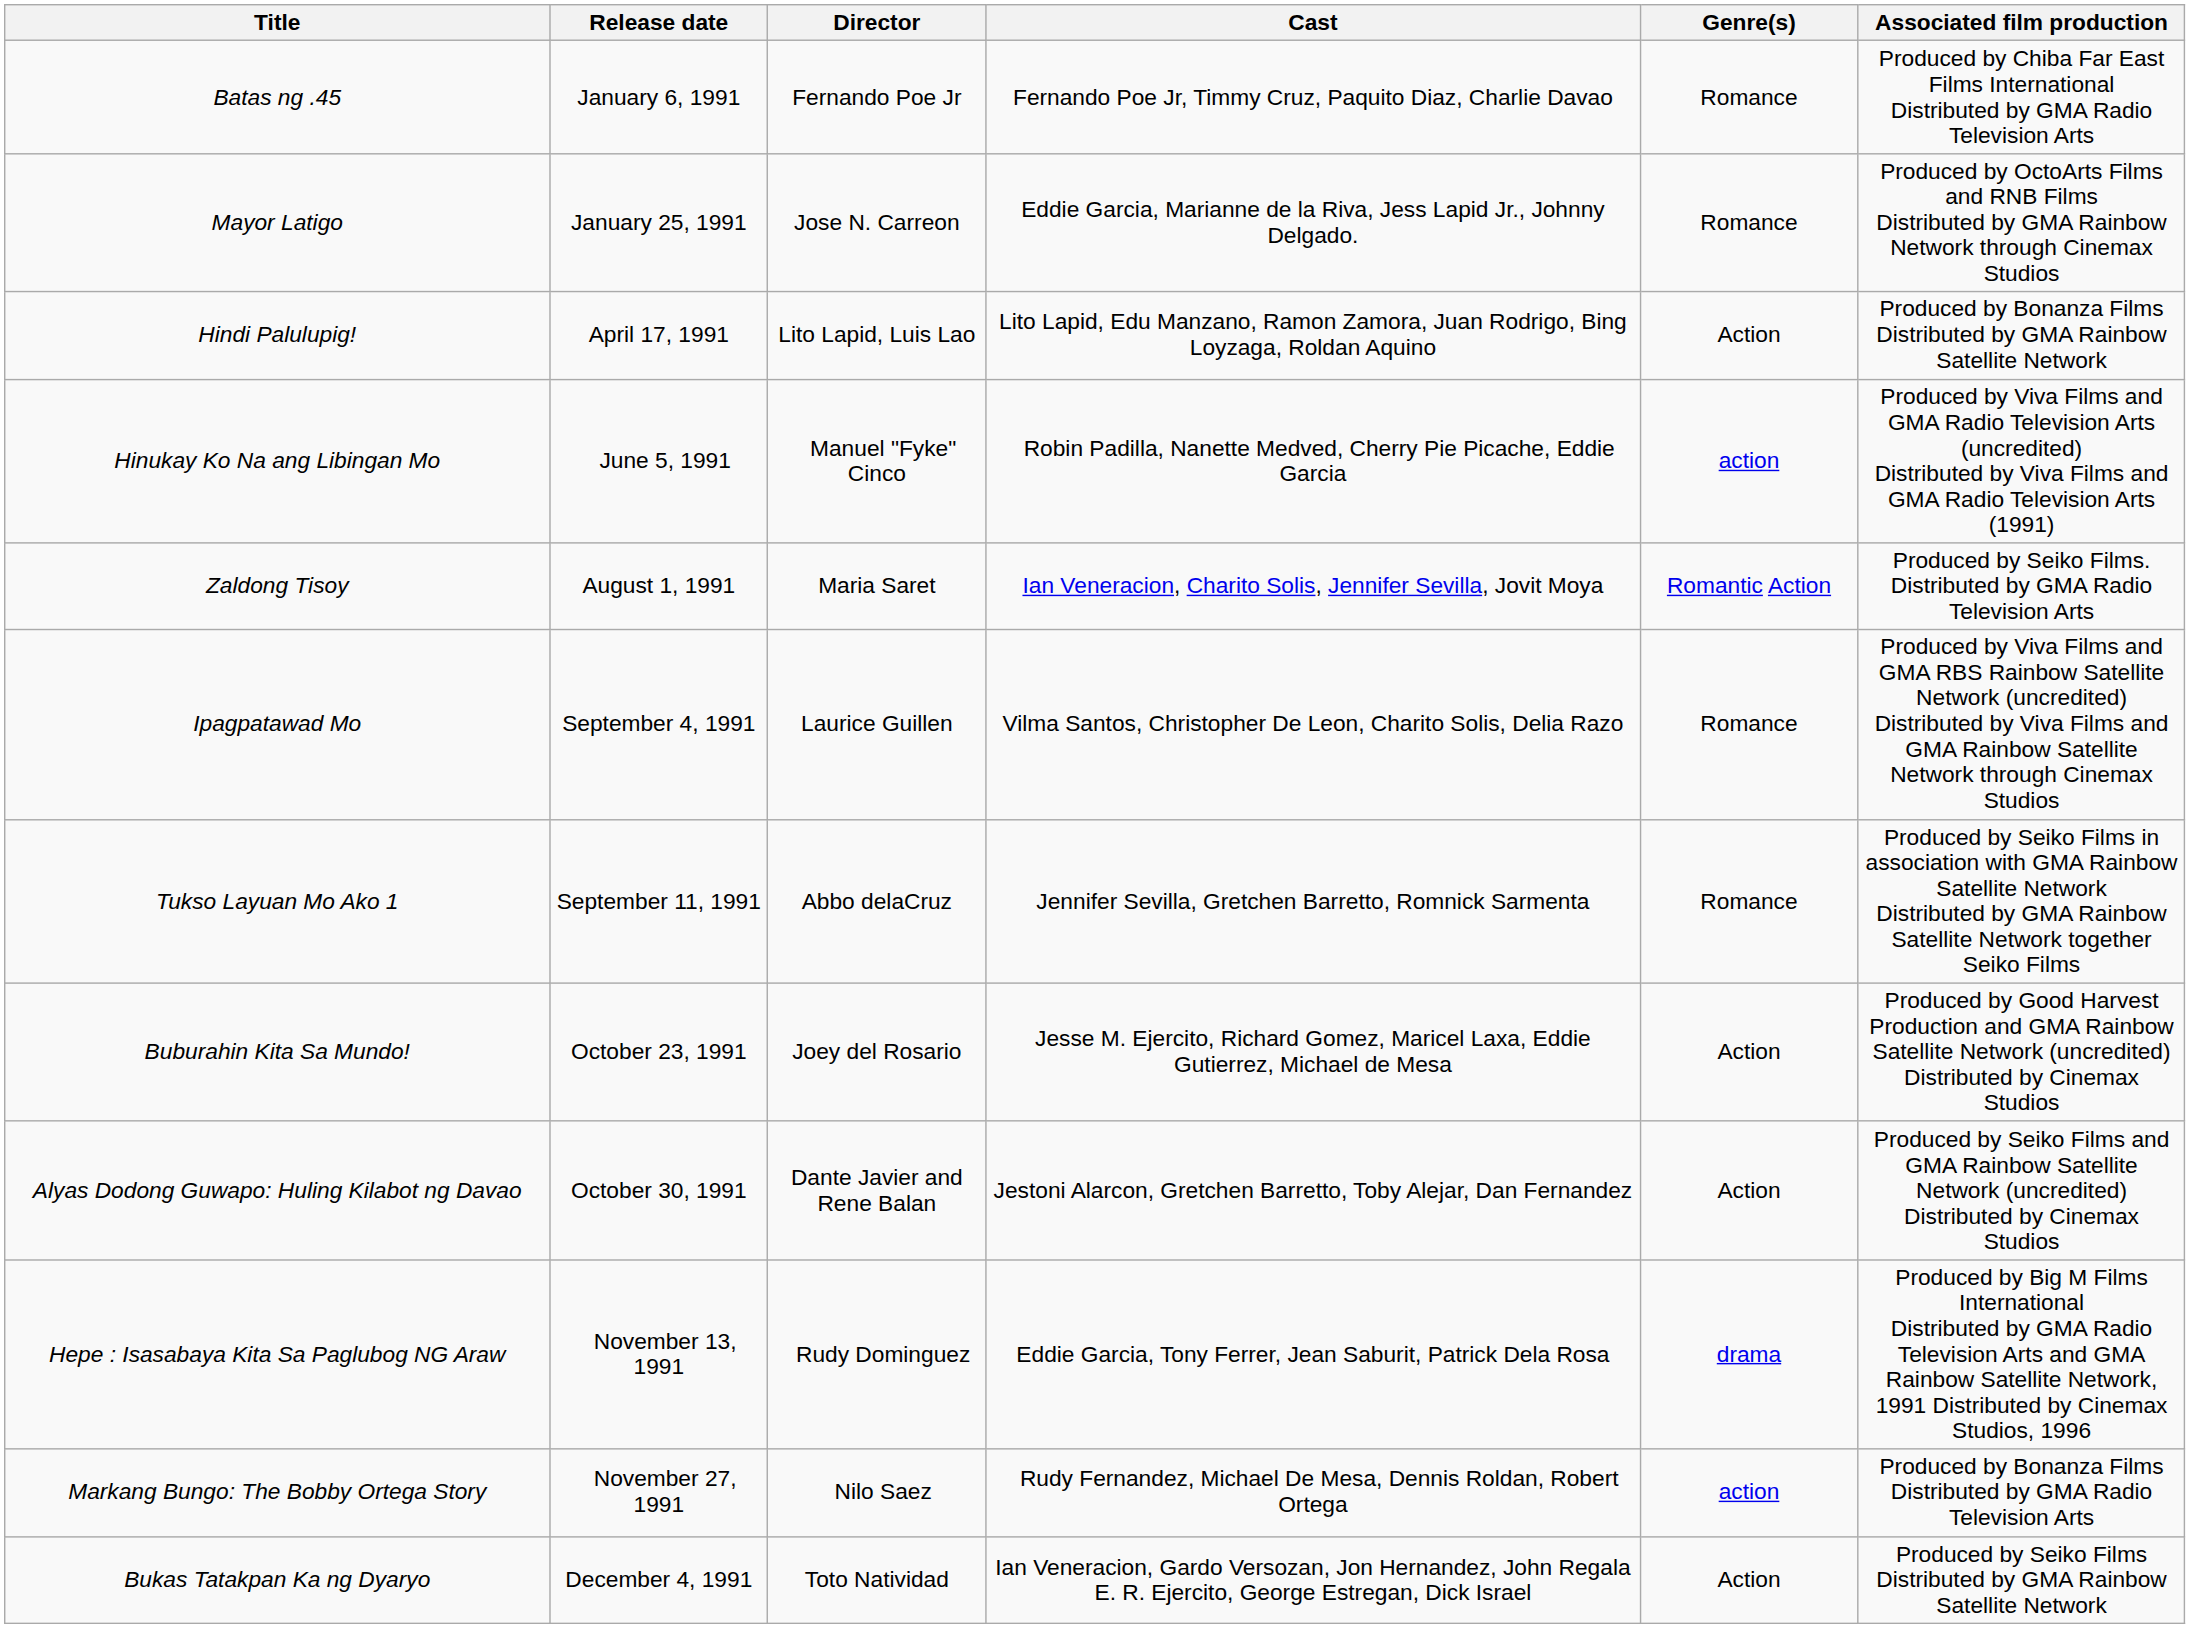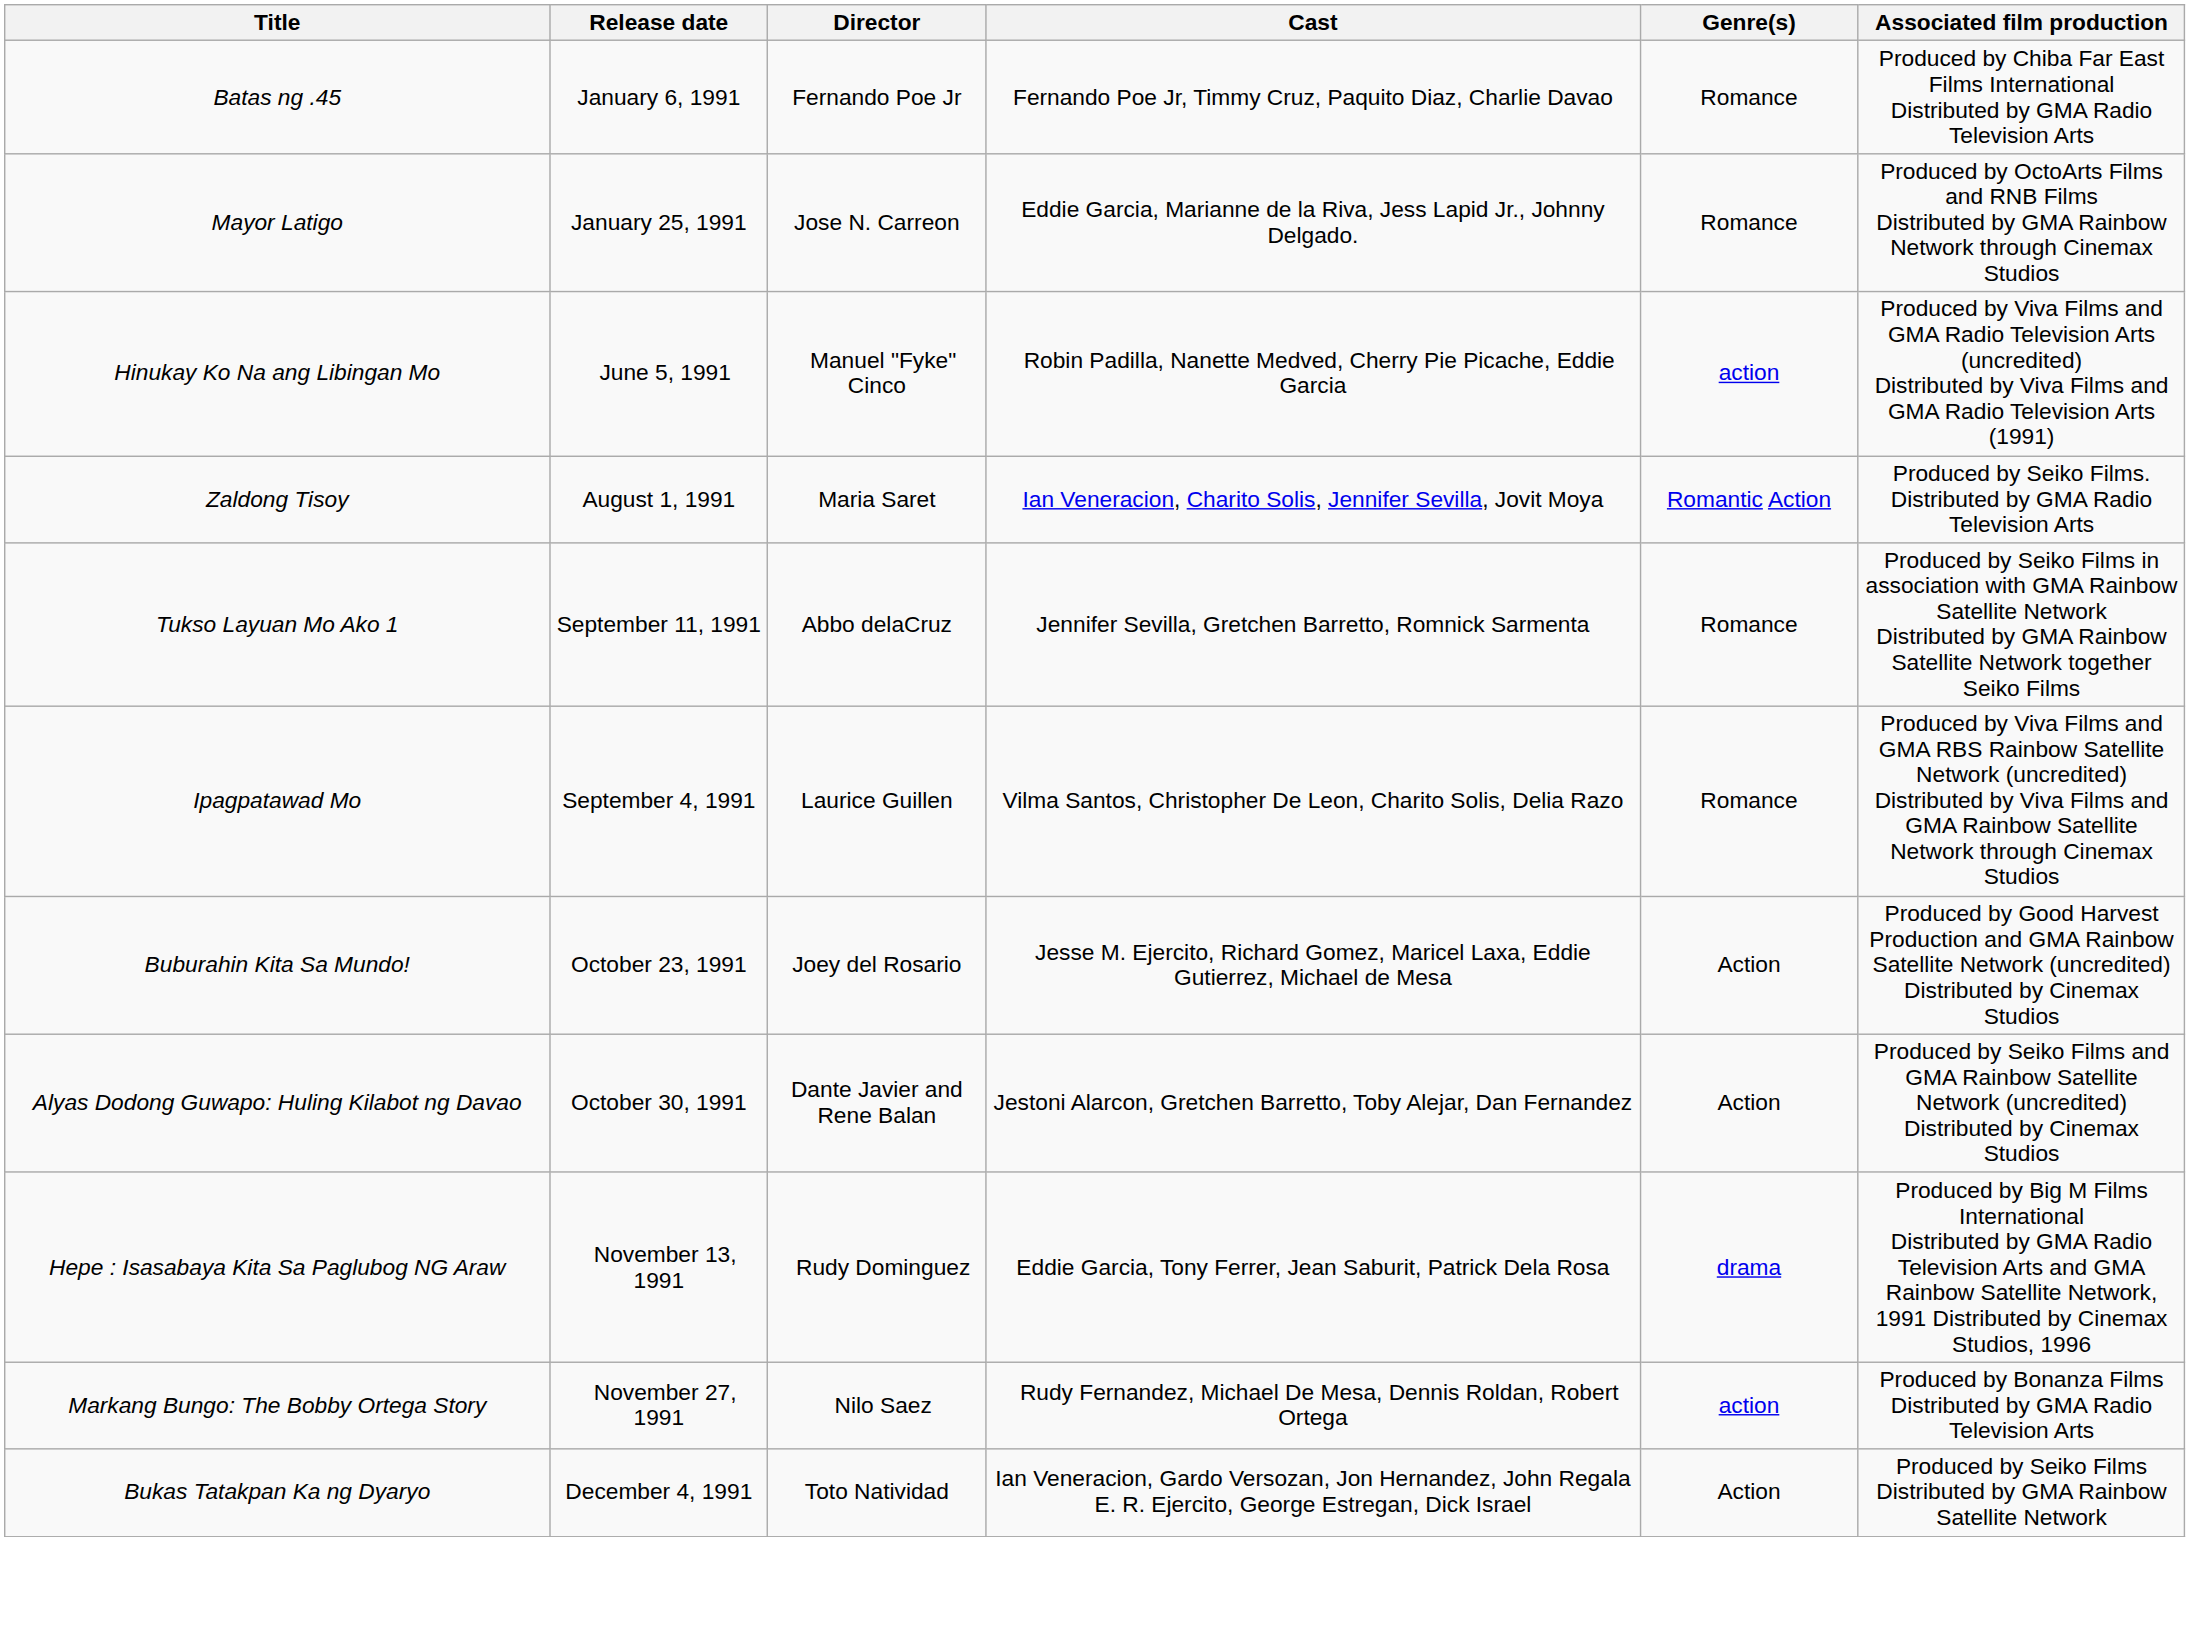- row: (277, 335)
rows swapped: (277, 724) <-> (277, 900)
